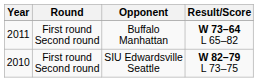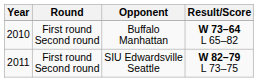(18, 35) 2011 -> (18, 35) 2010
(18, 63) 2010 -> (18, 63) 2011
